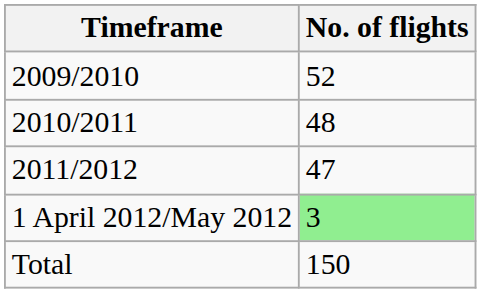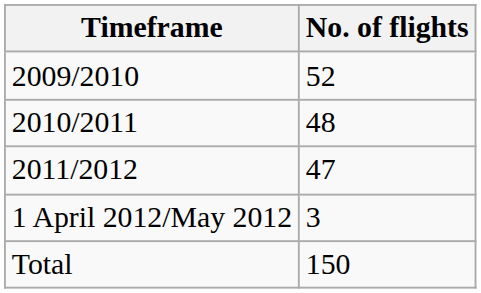(313, 216) lightgreen background -> (313, 216) no background
